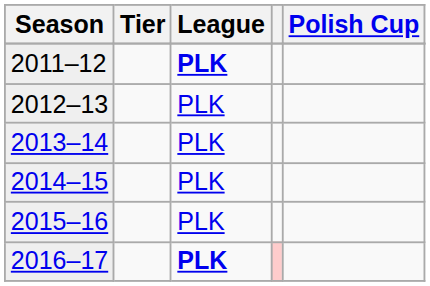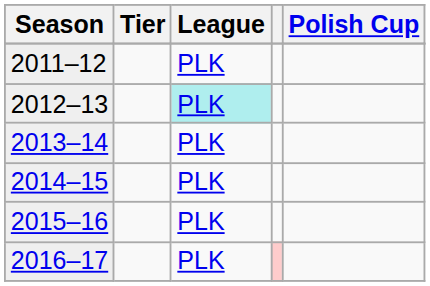(202, 64) bold -> (201, 64) normal
(201, 103) no background -> (201, 103) paleturquoise background
(202, 261) bold -> (201, 261) normal
